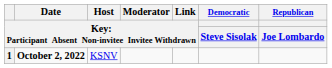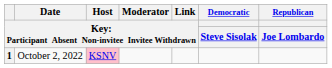(51, 55) bold -> (50, 55) normal
(104, 55) no background -> (103, 55) pink background
